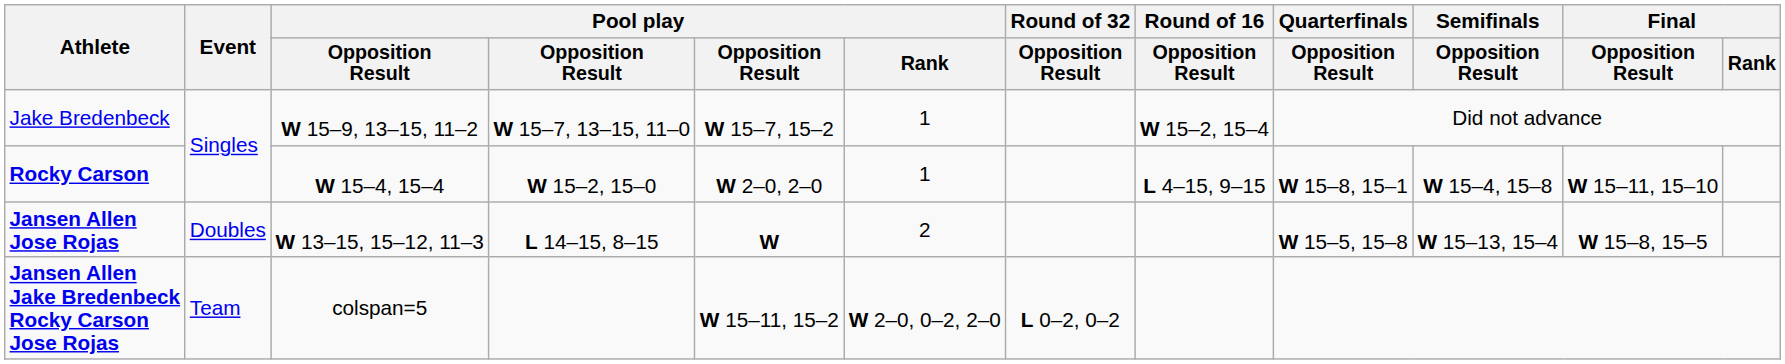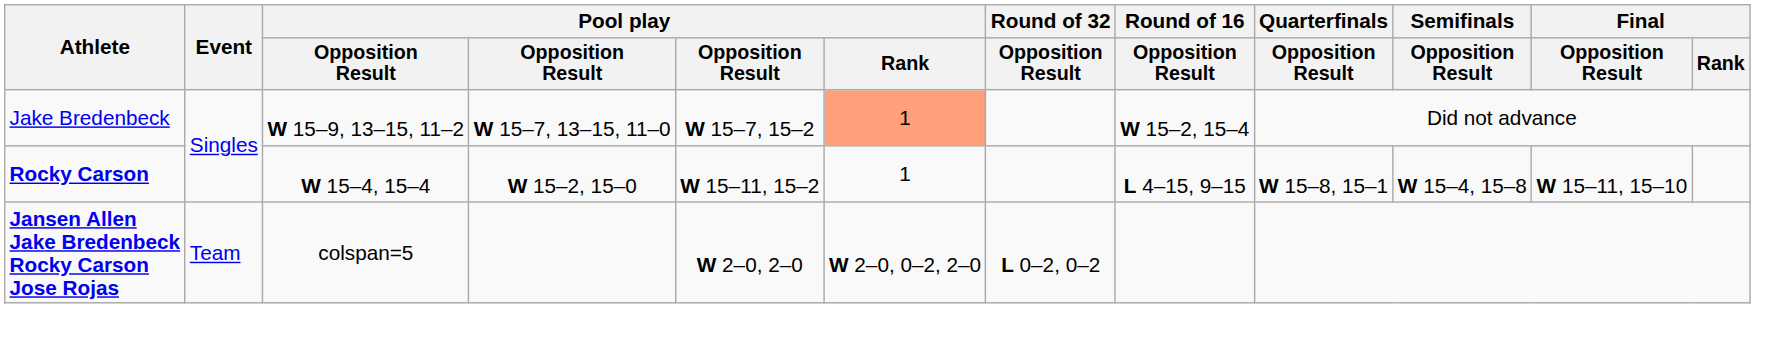(925, 118) no background -> (905, 118) lightsalmon background
(769, 186) W 2–0, 2–0 -> (750, 186) W 15–11, 15–2
- row: (73, 230)
(769, 320) W 15–11, 15–2 -> (750, 264) W 2–0, 2–0
